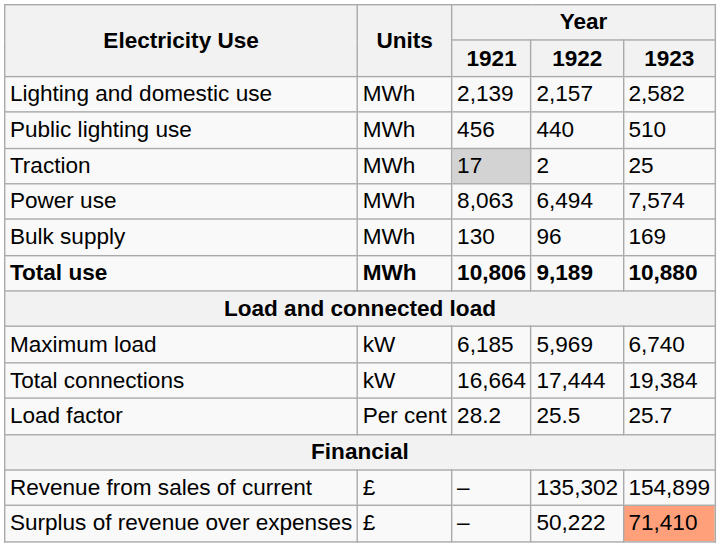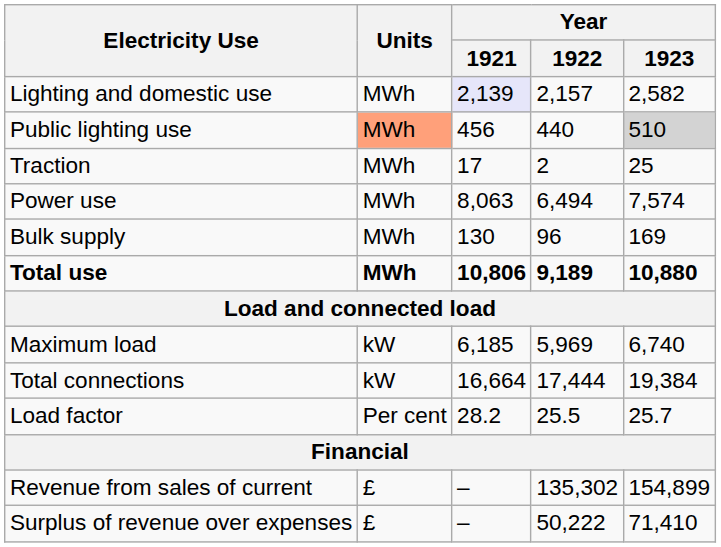(485, 93) no background -> (485, 93) lavender background
(389, 129) no background -> (389, 129) lightsalmon background
(647, 129) no background -> (647, 129) lightgrey background
(470, 165) lightgrey background -> (470, 165) no background
(663, 523) lightsalmon background -> (663, 523) no background
